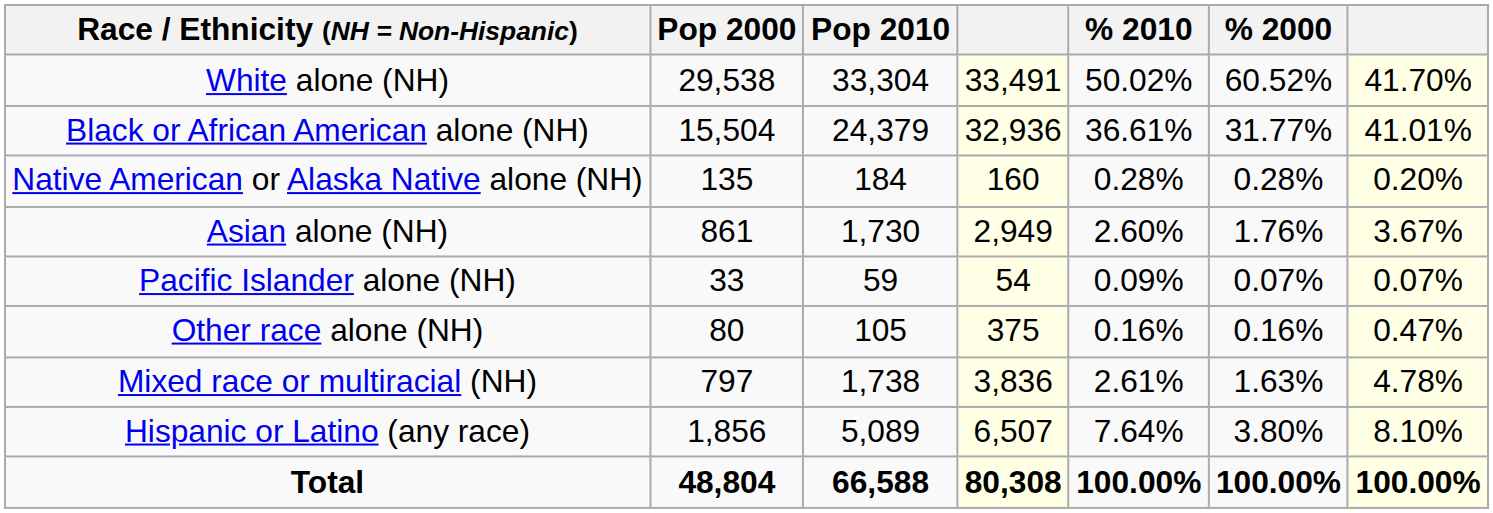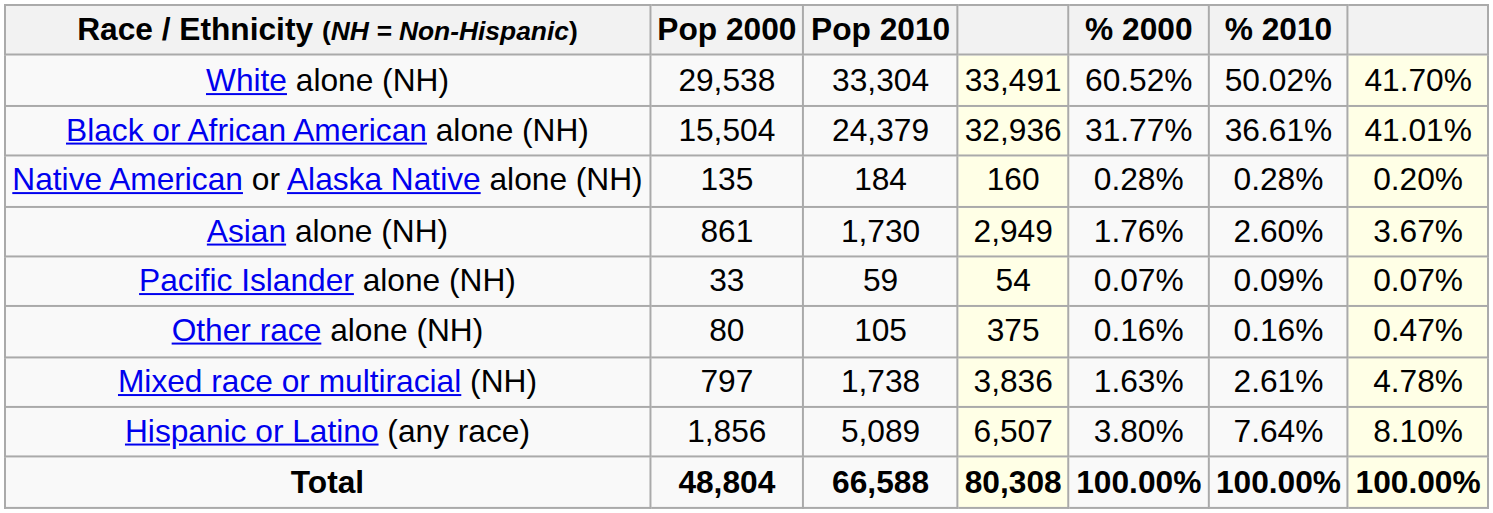columns swapped: (1278, 29) <-> (1139, 29)
